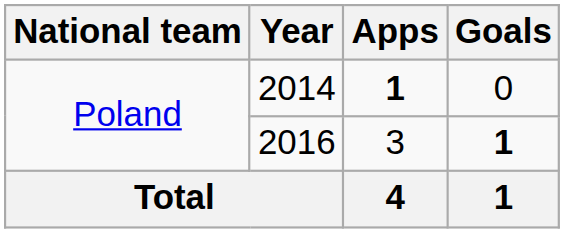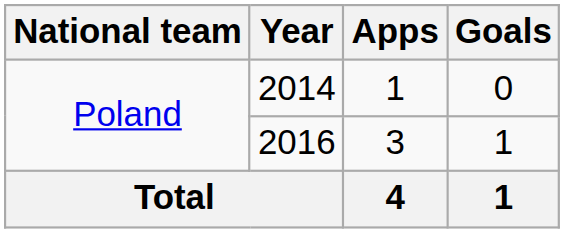(395, 87) bold -> (395, 87) normal
(503, 142) bold -> (503, 142) normal
